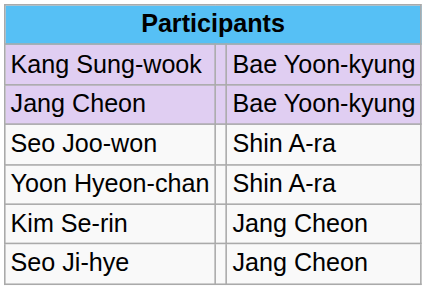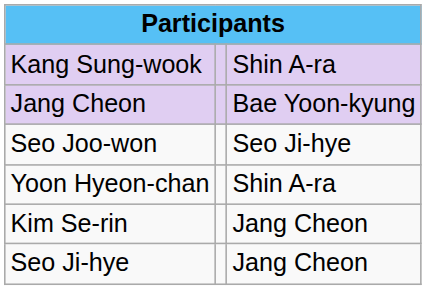(324, 64) Bae Yoon-kyung -> (284, 64) Shin A-ra
(284, 143) Shin A-ra -> (292, 143) Seo Ji-hye
